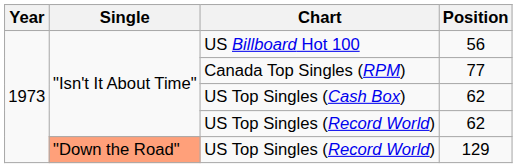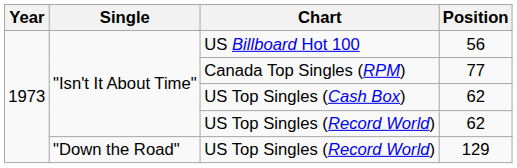(116, 149) lightsalmon background -> (116, 149) no background
